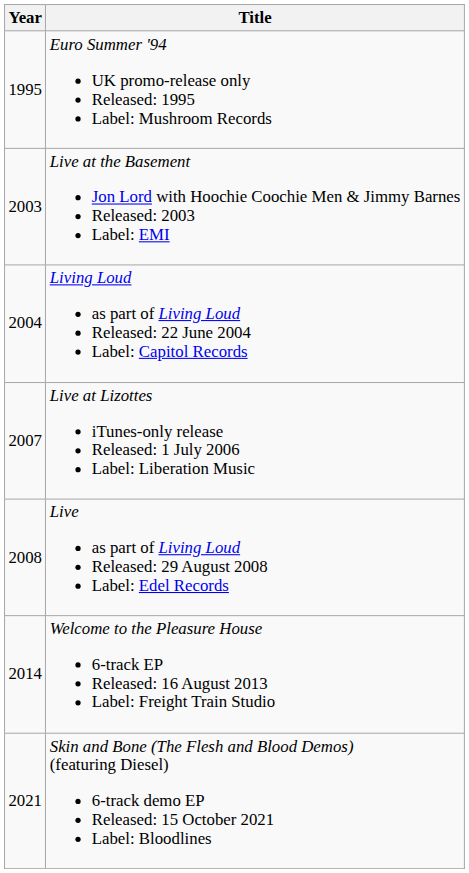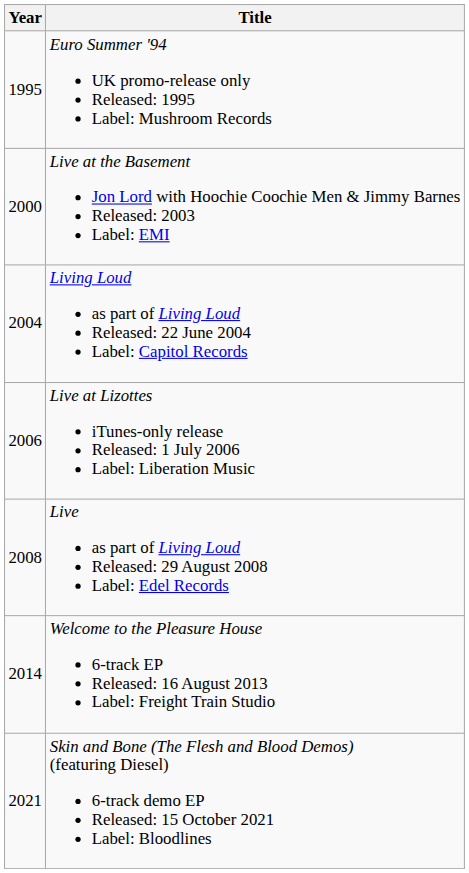(25, 206) 2003 -> (25, 206) 2000
(25, 440) 2007 -> (25, 440) 2006
